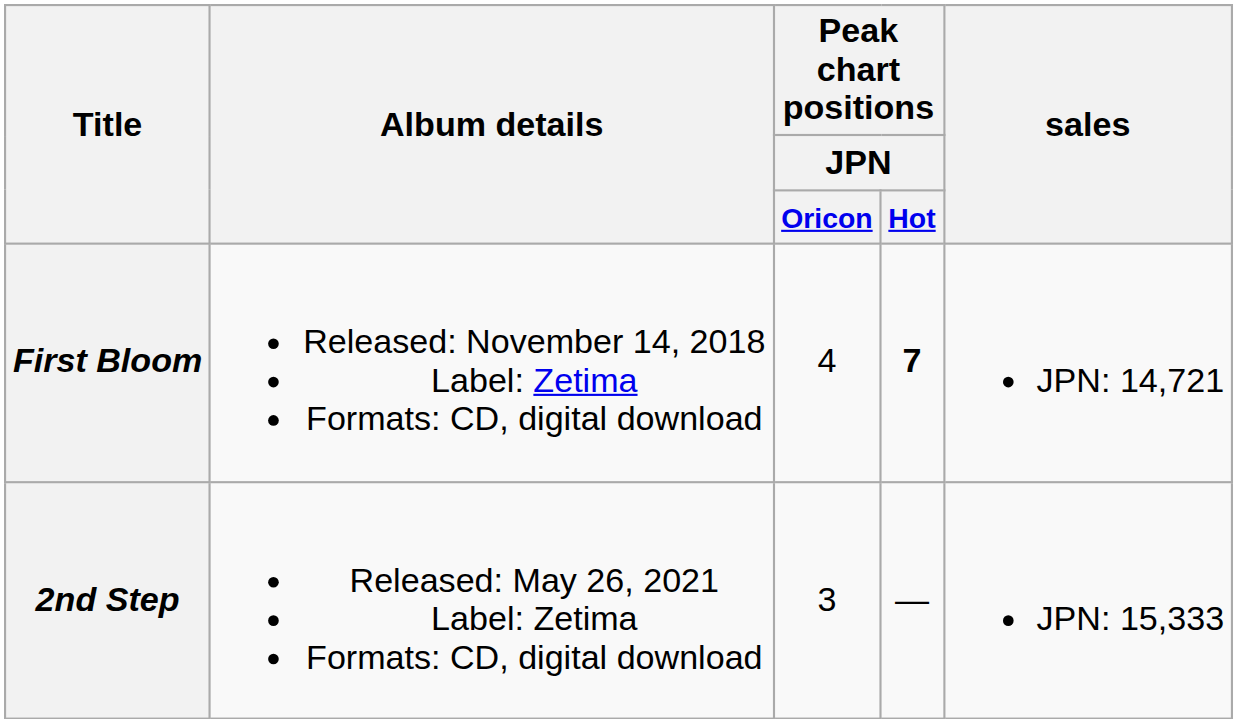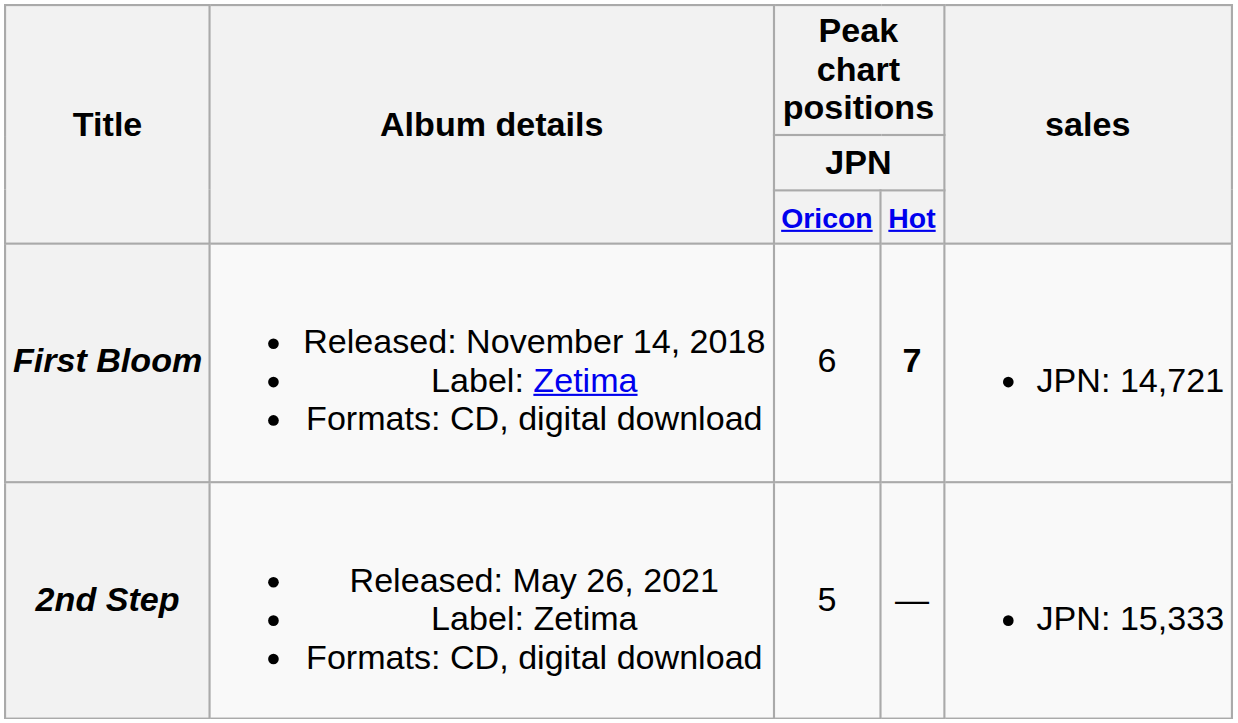(827, 361) 4 -> (827, 361) 6
(827, 599) 3 -> (827, 599) 5
